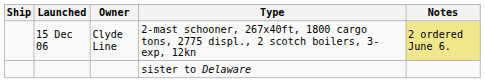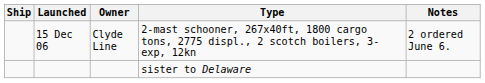(436, 41) khaki background -> (436, 41) no background
